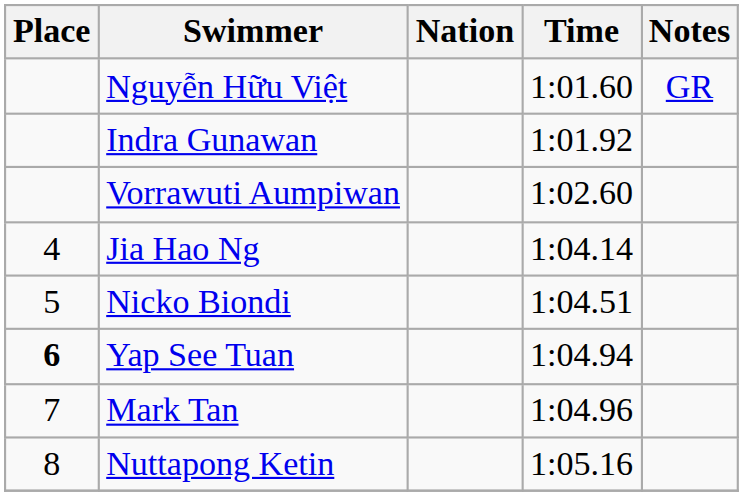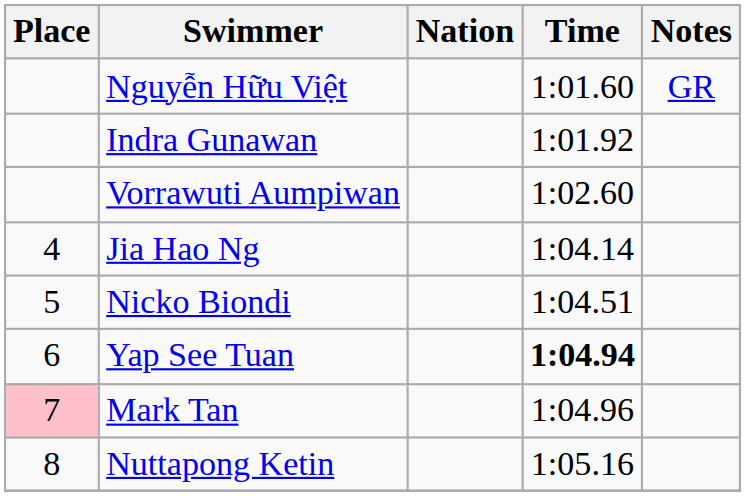(52, 355) bold -> (52, 355) normal
(581, 355) normal -> (582, 355) bold
(52, 409) no background -> (52, 409) pink background
